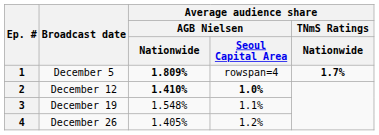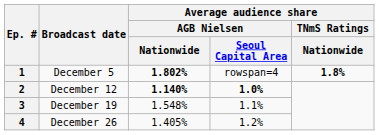(169, 73) 1.809% -> (169, 73) 1.802%
(333, 73) 1.7% -> (333, 73) 1.8%
(169, 89) 1.410% -> (169, 89) 1.140%
